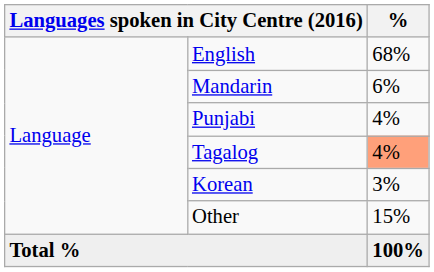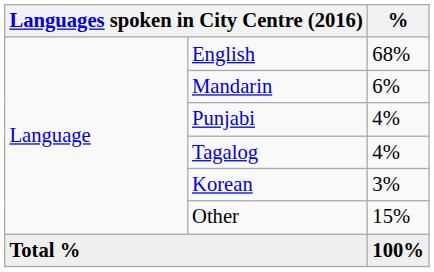(386, 151) lightsalmon background -> (386, 151) no background
